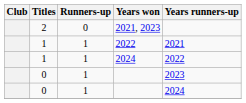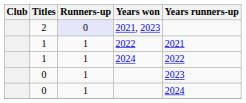(86, 28) no background -> (86, 28) lavender background
